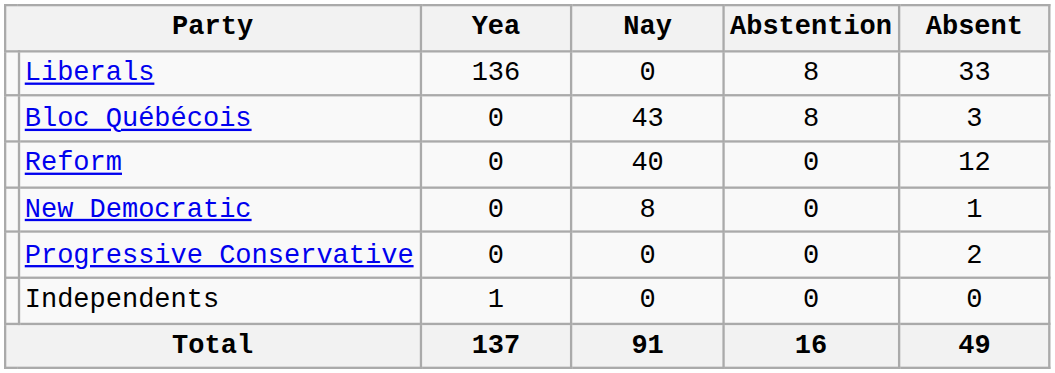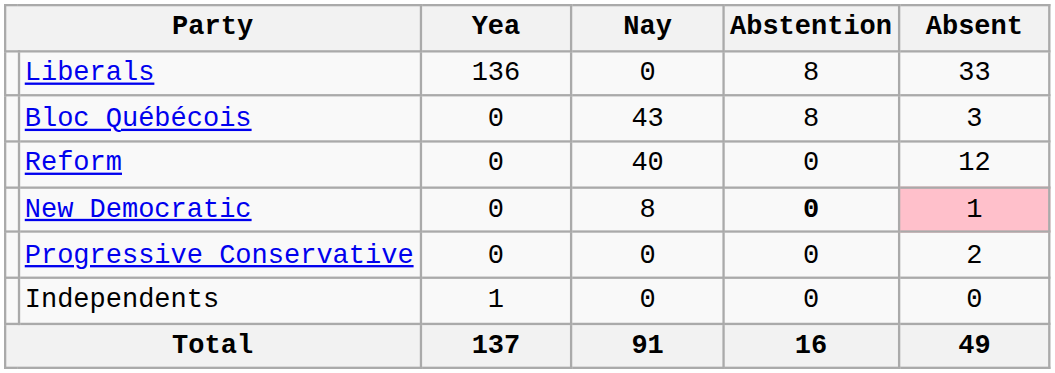(811, 209) normal -> (811, 209) bold
(974, 209) no background -> (974, 209) pink background
